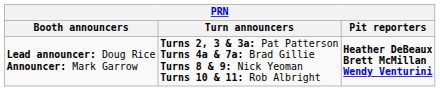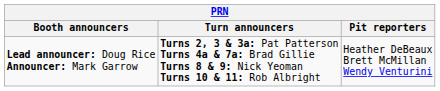(388, 61) bold -> (388, 61) normal
